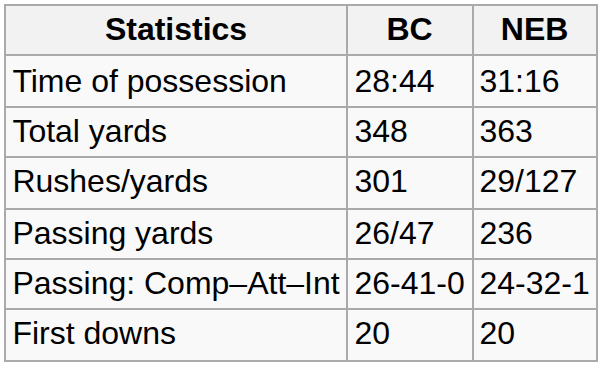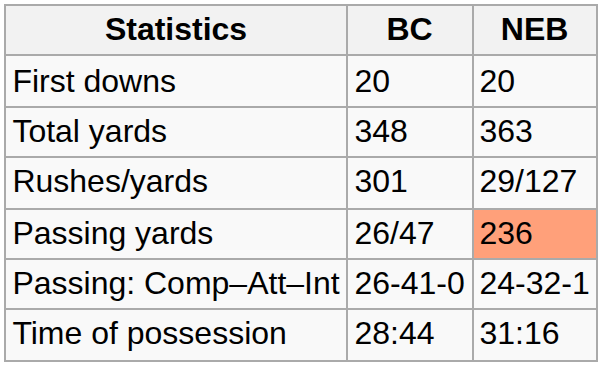rows swapped: (94, 334) <-> (150, 80)
(506, 232) no background -> (506, 232) lightsalmon background
